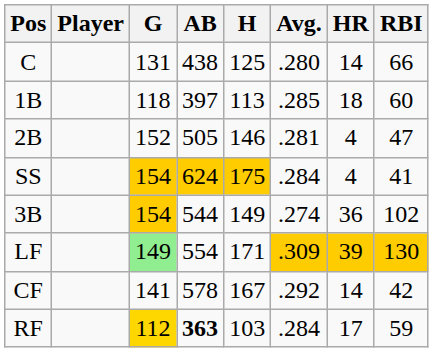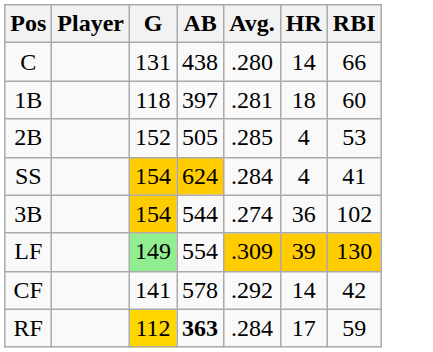- column: (247, 23)
(299, 99) .285 -> (252, 99) .281
(299, 137) .281 -> (252, 137) .285
(401, 137) 47 -> (354, 137) 53
